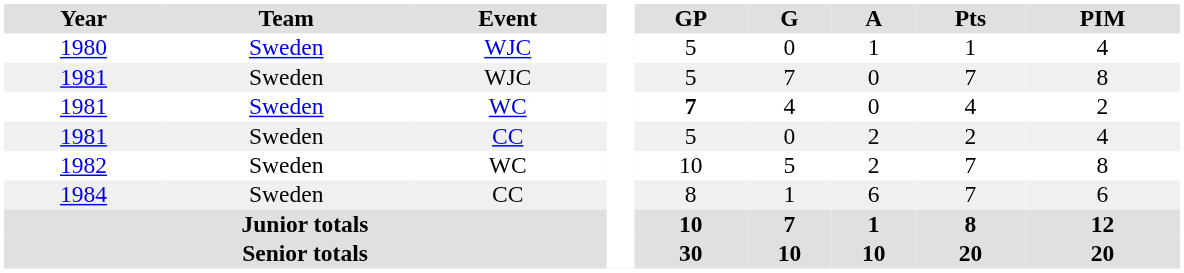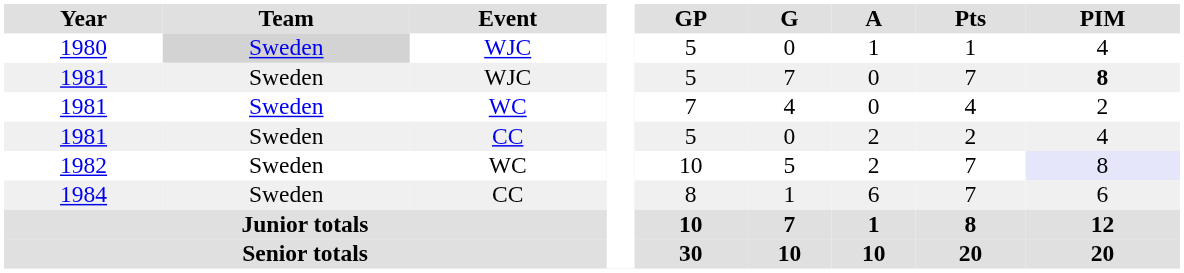(286, 47) no background -> (286, 47) lightgrey background
(1102, 77) normal -> (1102, 77) bold
(691, 106) bold -> (691, 106) normal
(1102, 165) no background -> (1102, 165) lavender background
